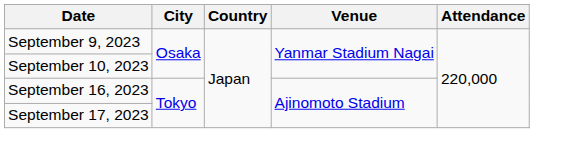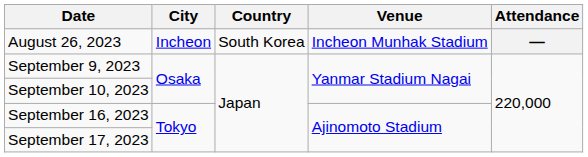+ row: (65, 41)
